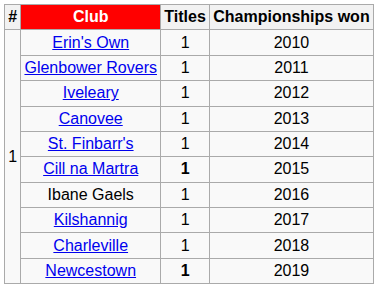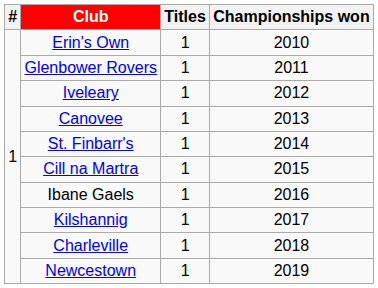(185, 169) bold -> (185, 169) normal
(185, 270) bold -> (185, 270) normal
